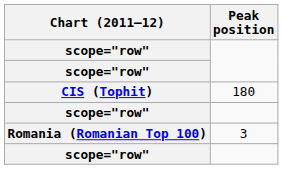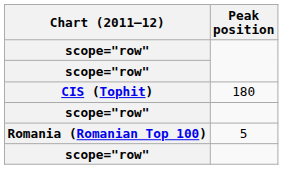(244, 133) 3 -> (244, 133) 5
